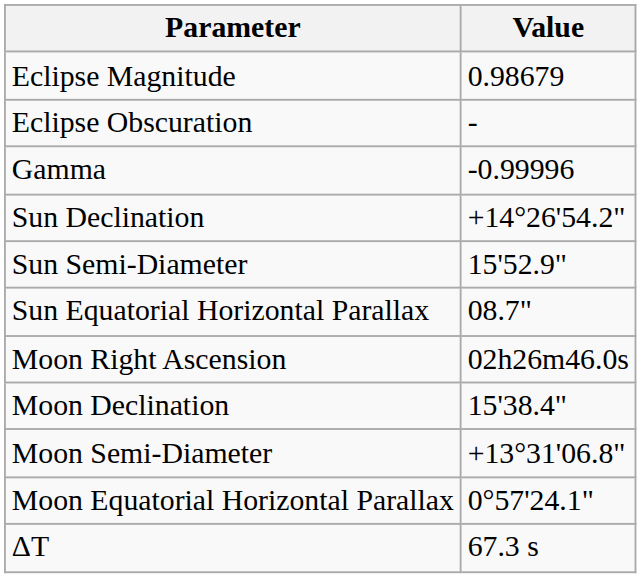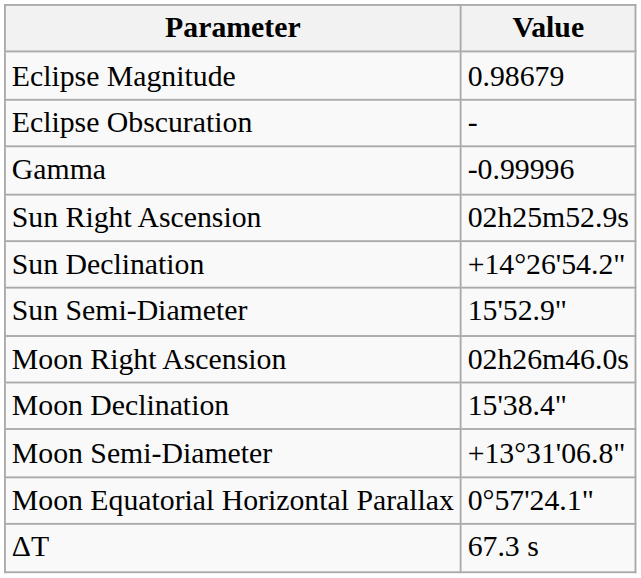+ row: (137, 216)
- row: (220, 311)
